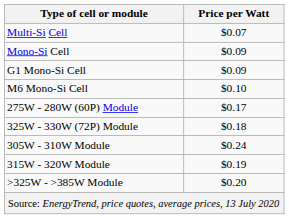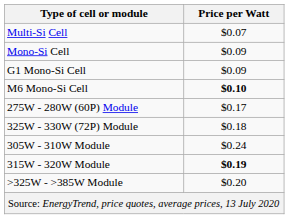(234, 88) normal -> (234, 88) bold
(234, 163) normal -> (234, 163) bold
